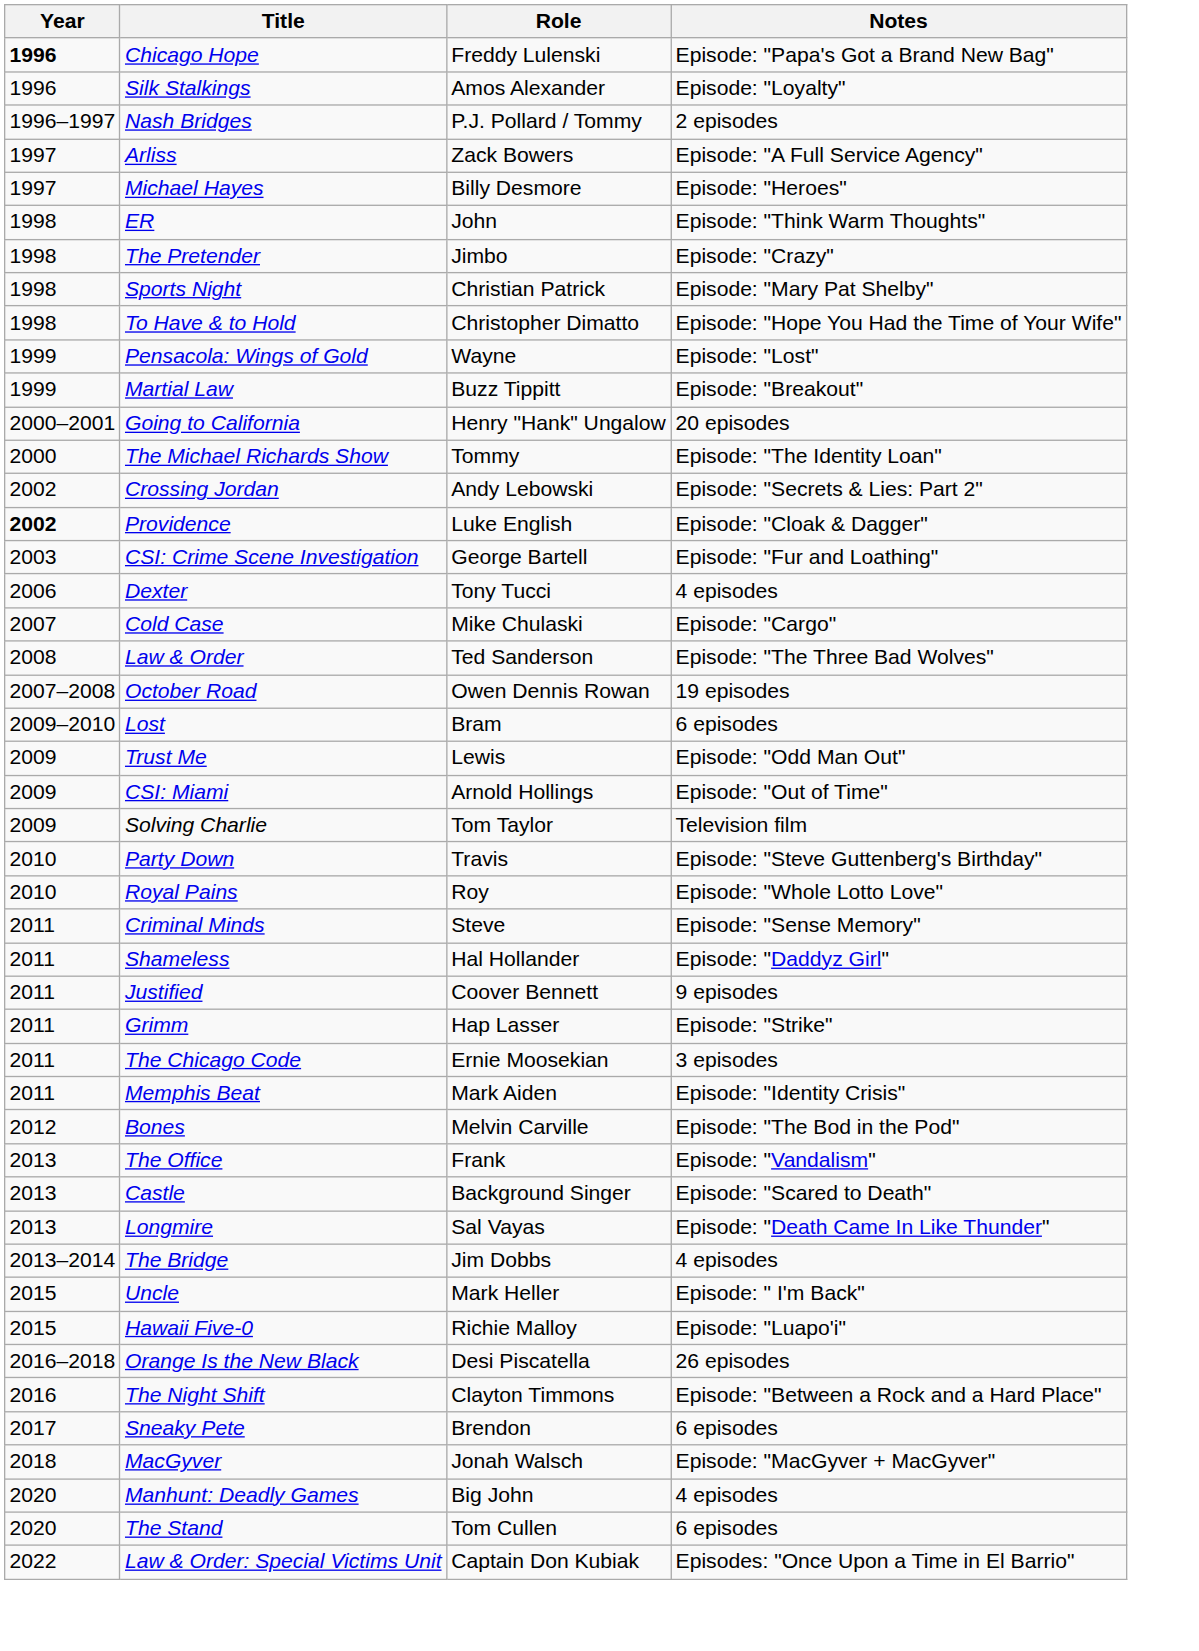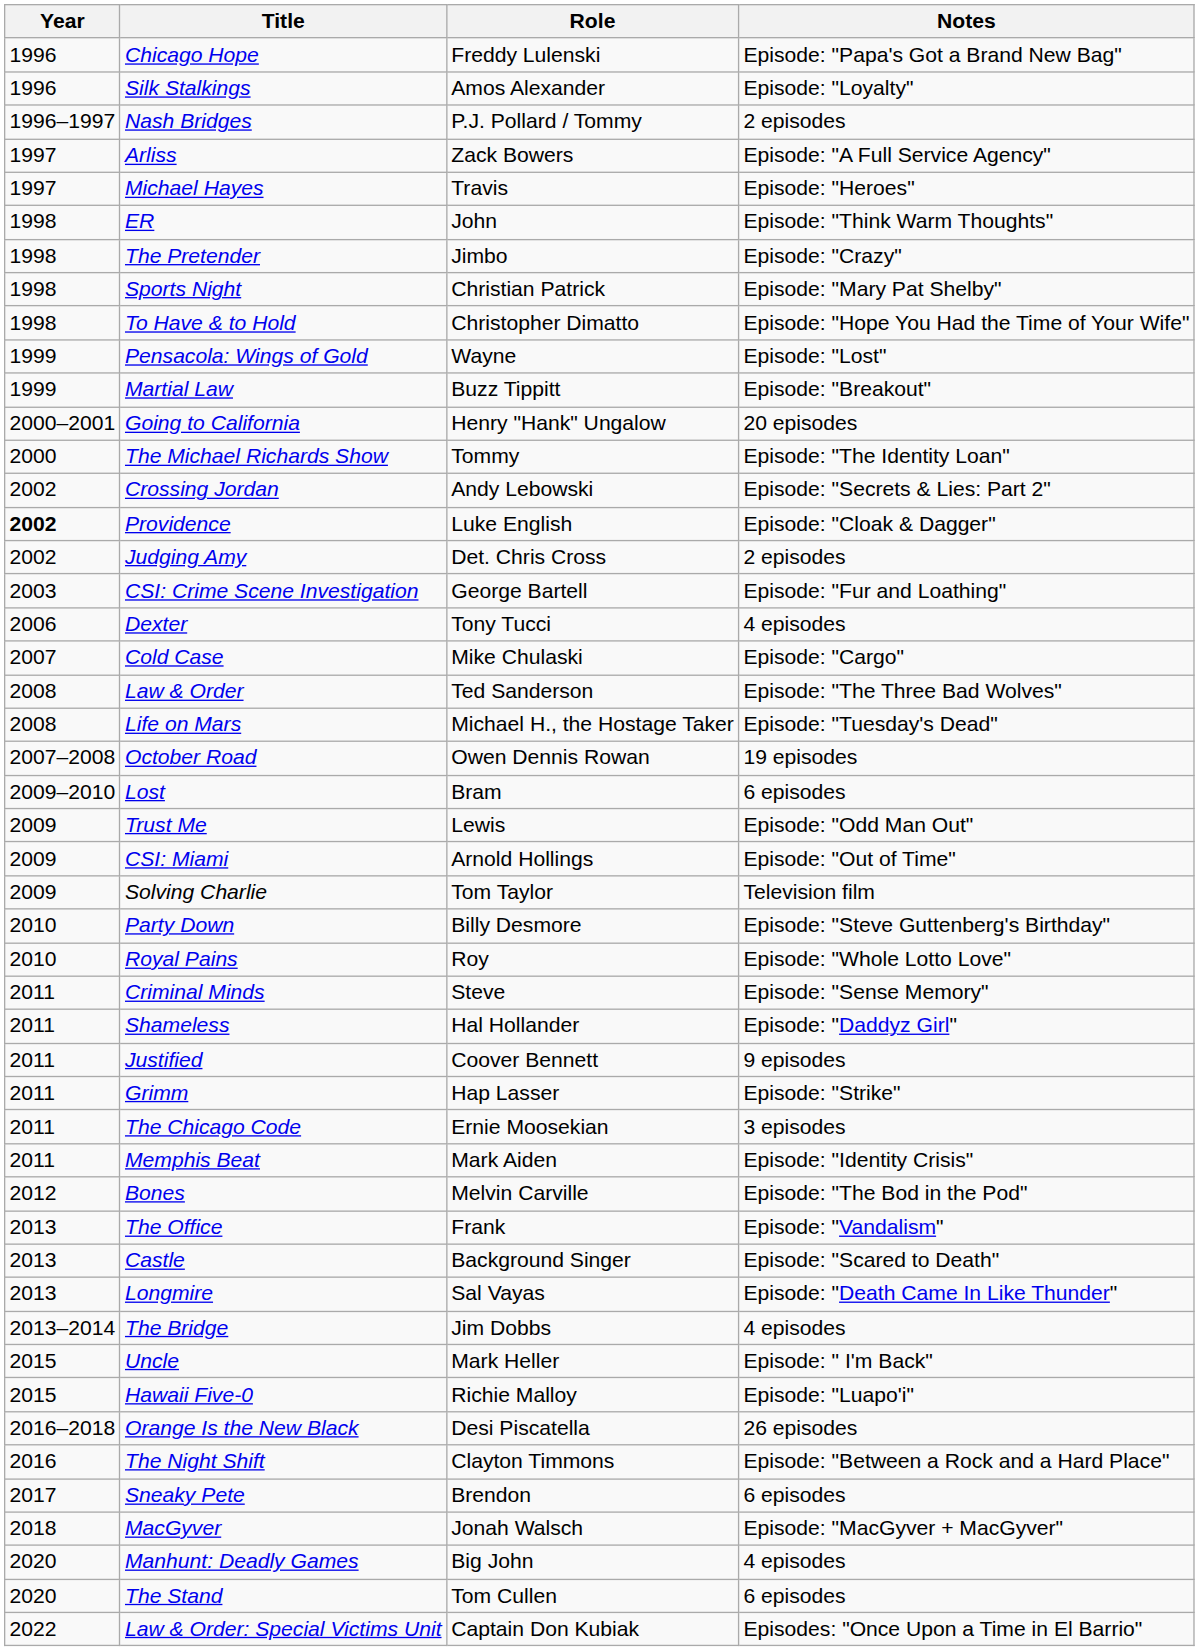(33, 54) bold -> (33, 54) normal
(516, 188) Billy Desmore -> (480, 188) Travis
+ row: (186, 557)
+ row: (183, 724)
(480, 858) Travis -> (516, 925) Billy Desmore
